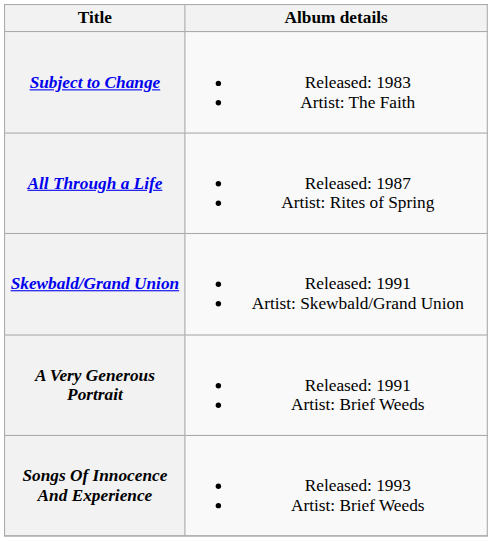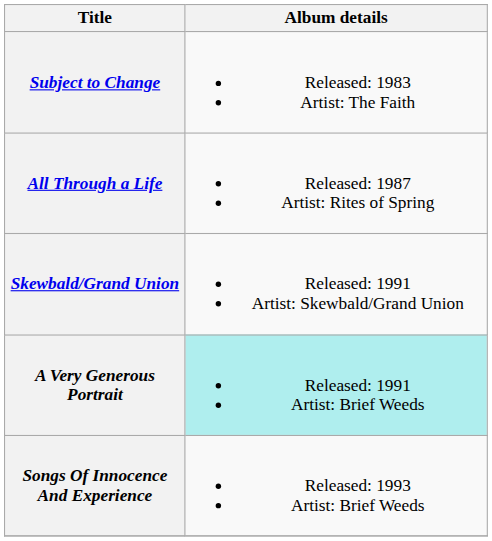(336, 395) no background -> (336, 395) paleturquoise background
